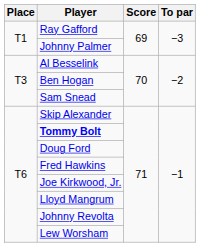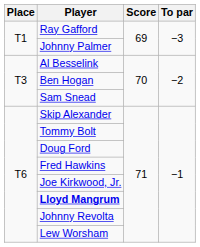(70, 132) bold -> (68, 132) normal
(77, 200) normal -> (80, 200) bold
